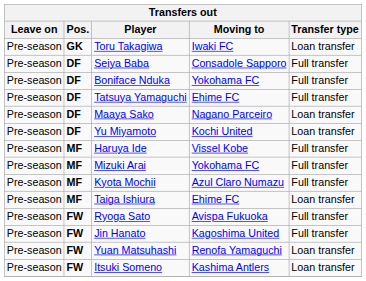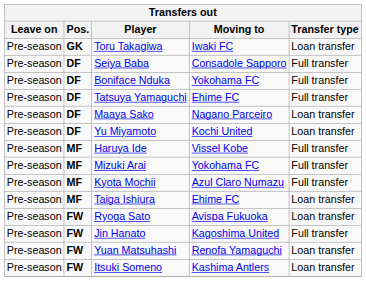(320, 217) Full transfer -> (323, 217) Loan transfer
